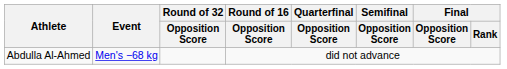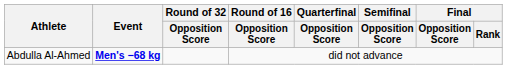(126, 56) normal -> (128, 56) bold
